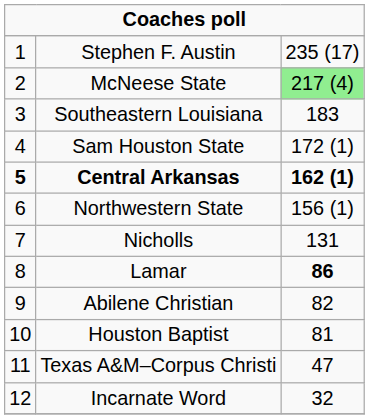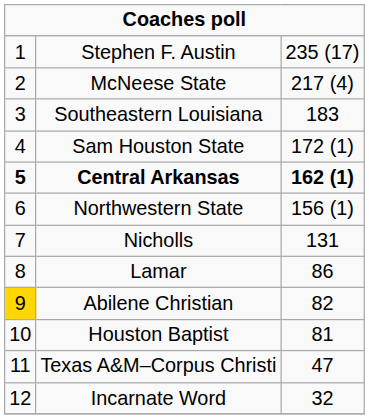(322, 83) lightgreen background -> (322, 83) no background
(322, 271) bold -> (322, 271) normal
(20, 303) no background -> (20, 303) gold background
